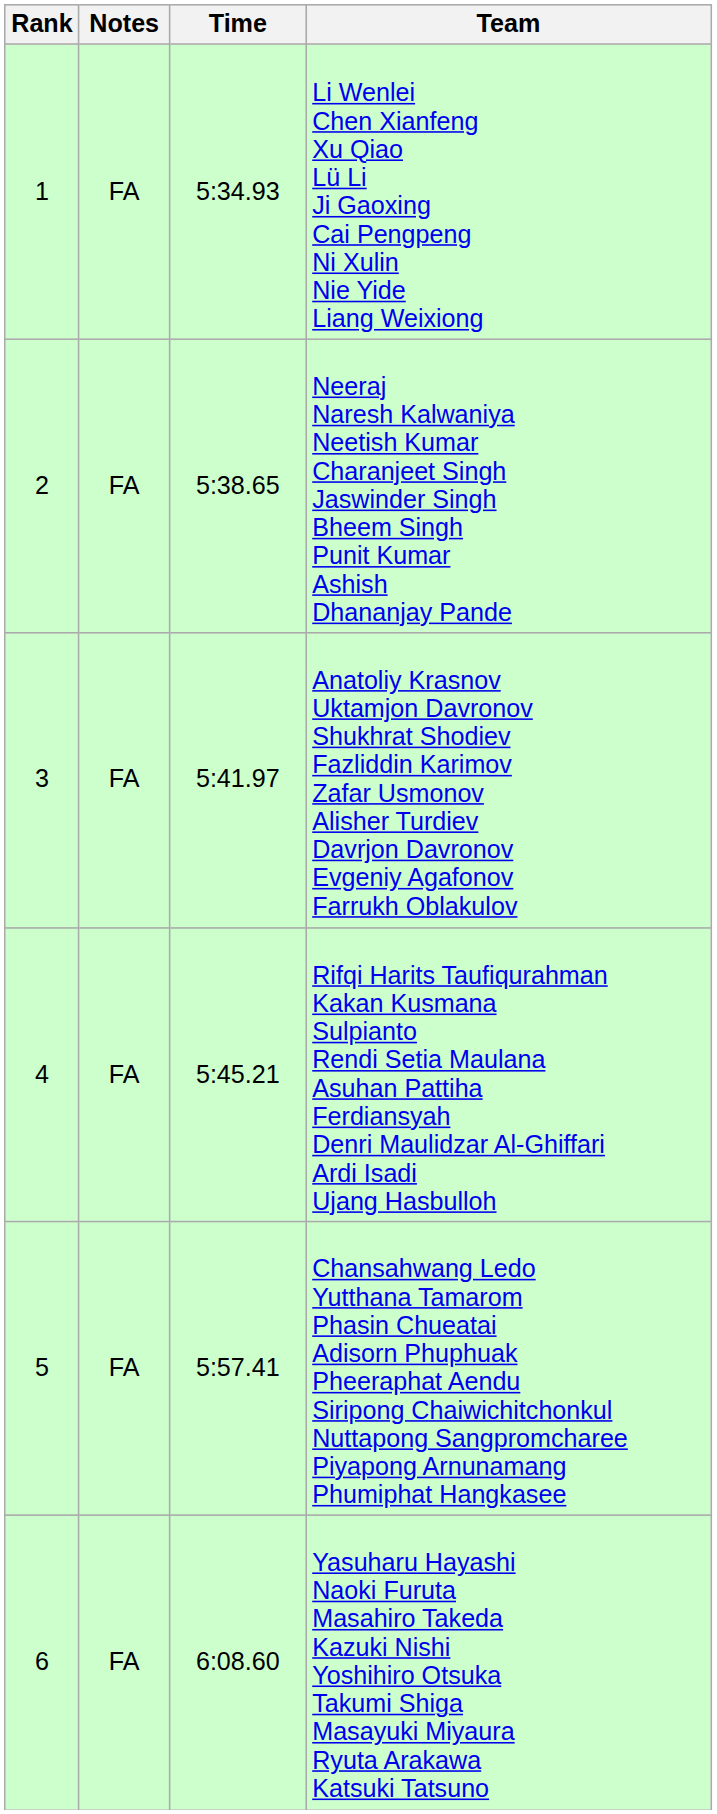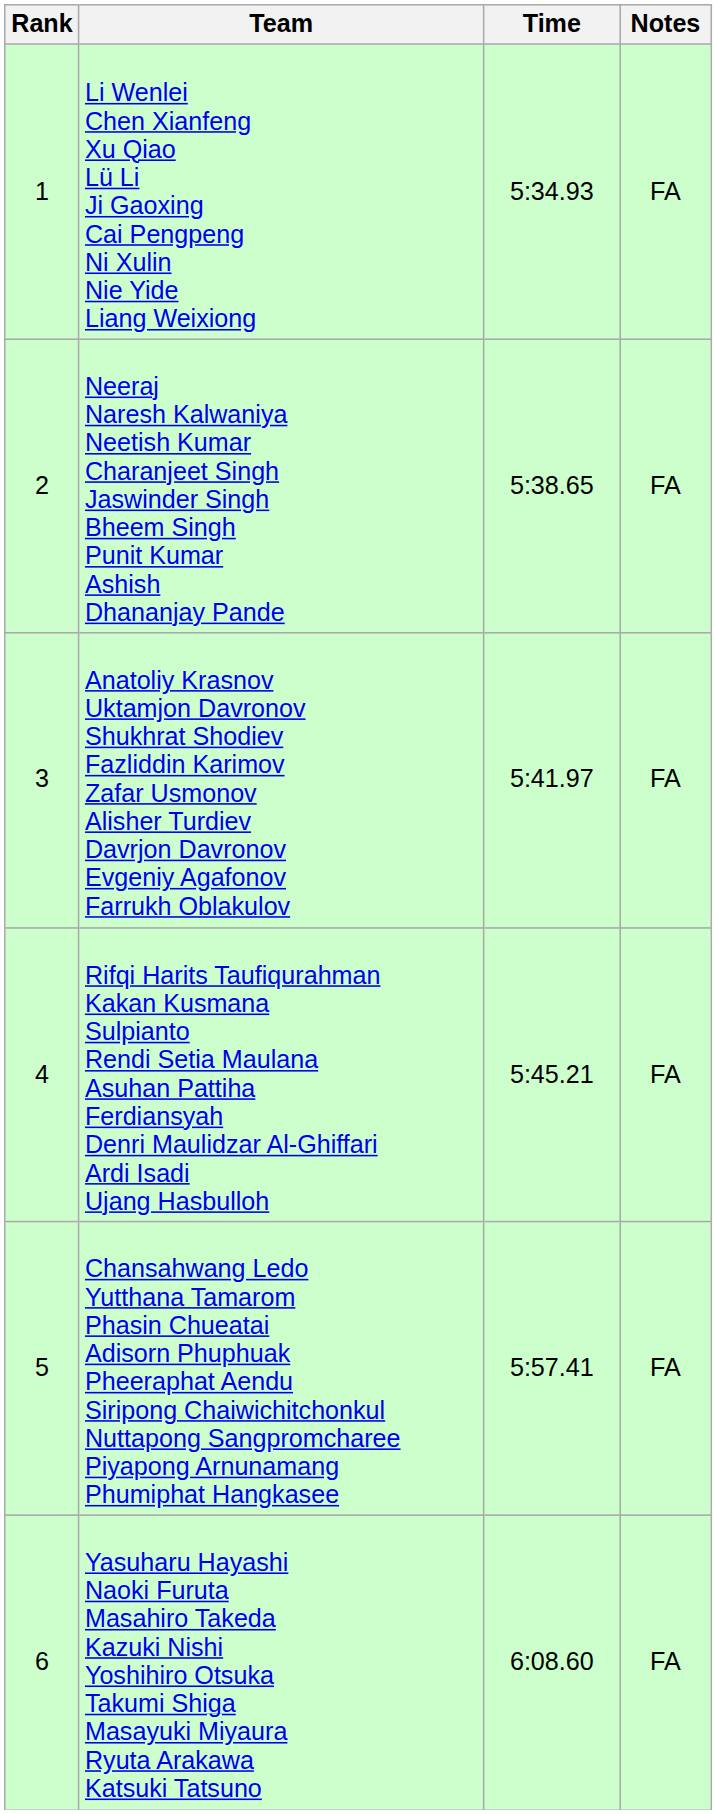columns swapped: (508, 24) <-> (124, 24)
